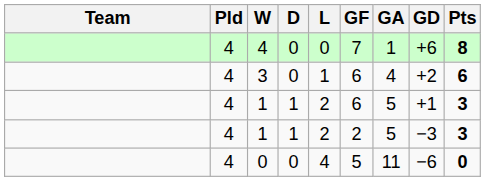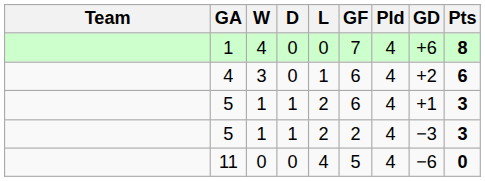columns swapped: (229, 18) <-> (391, 18)
